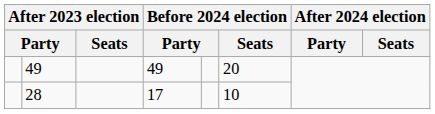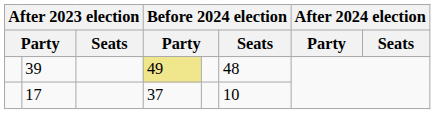(34, 69) 49 -> (34, 69) 39
(155, 69) no background -> (155, 69) khaki background
(231, 69) 20 -> (231, 69) 48
(34, 95) 28 -> (34, 95) 17
(155, 95) 17 -> (155, 95) 37
